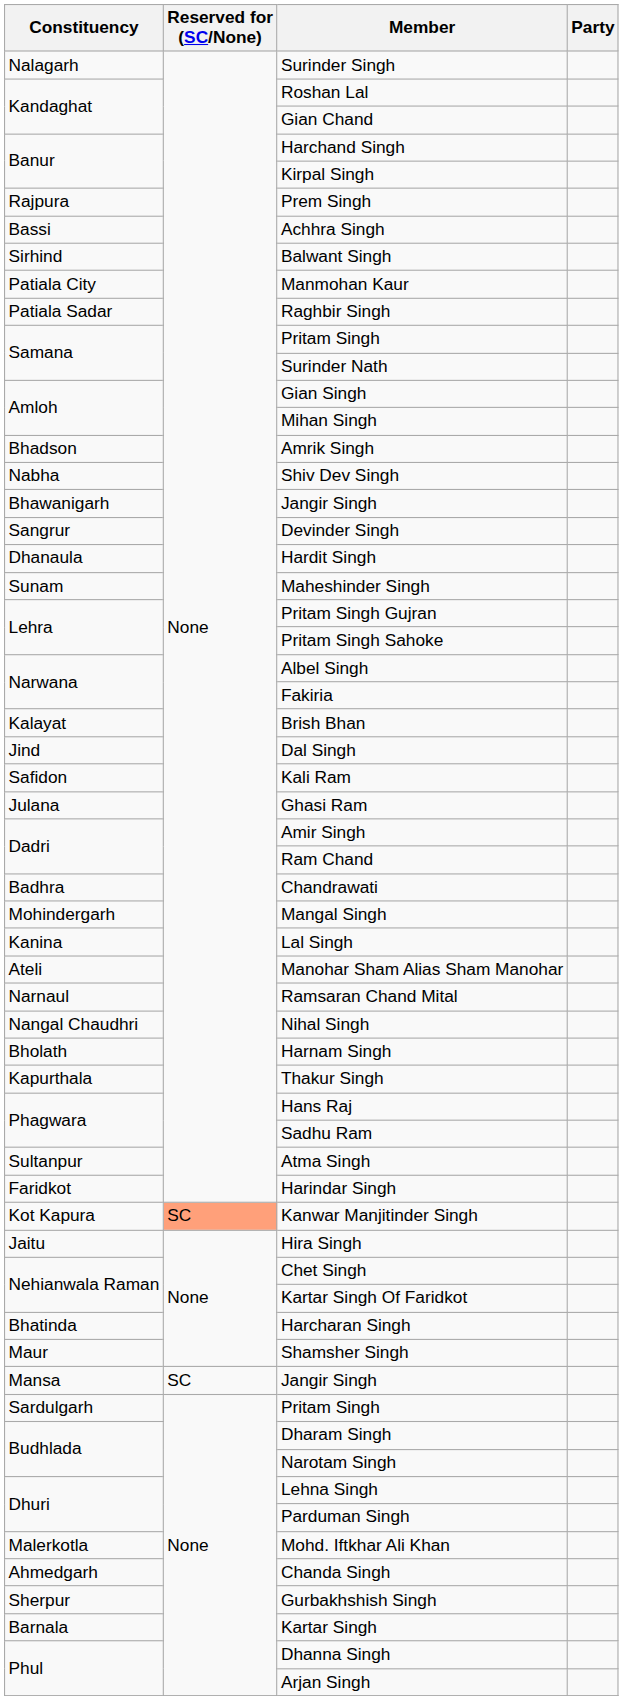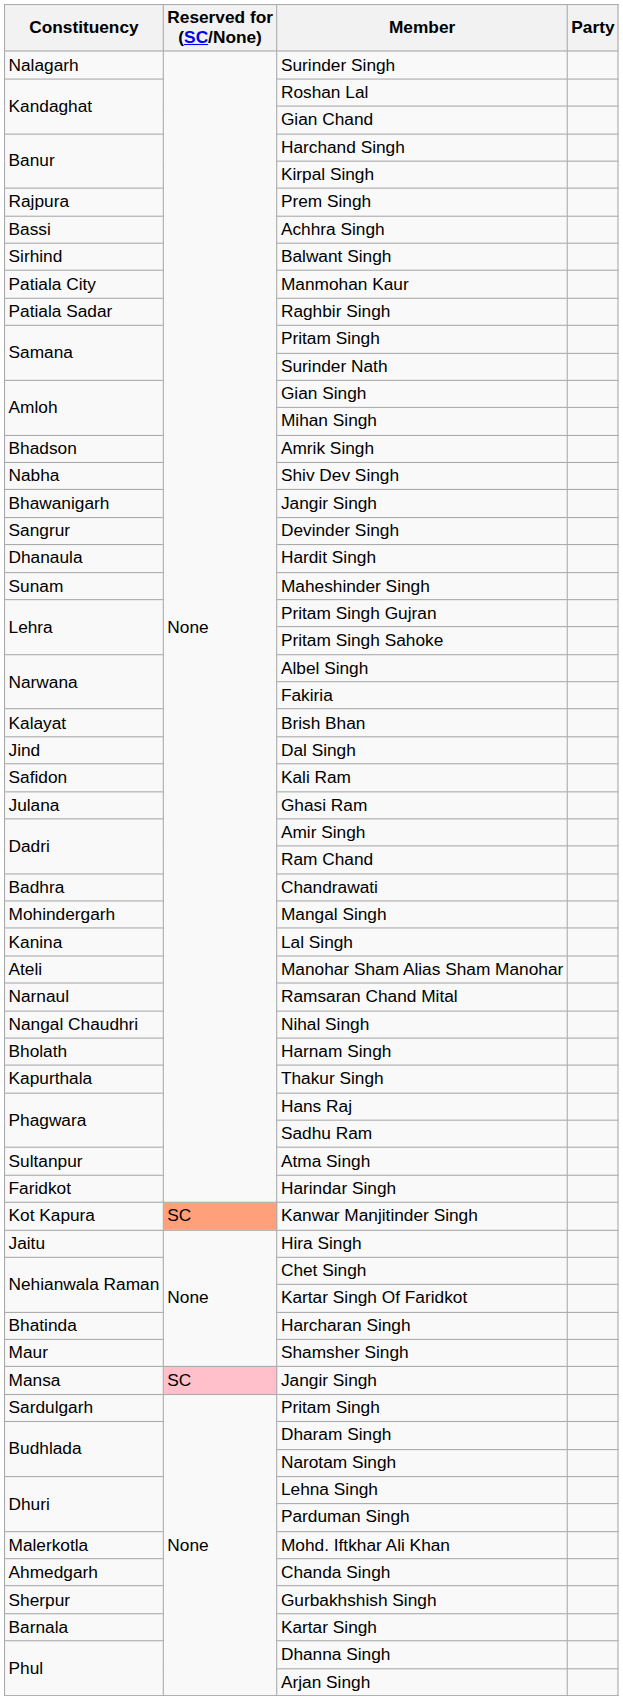(179, 1380) no background -> (179, 1380) pink background
